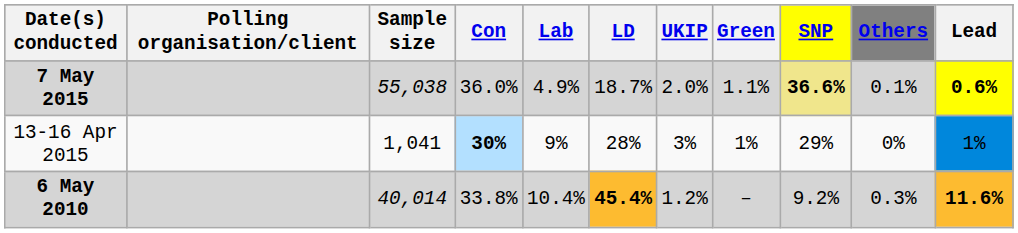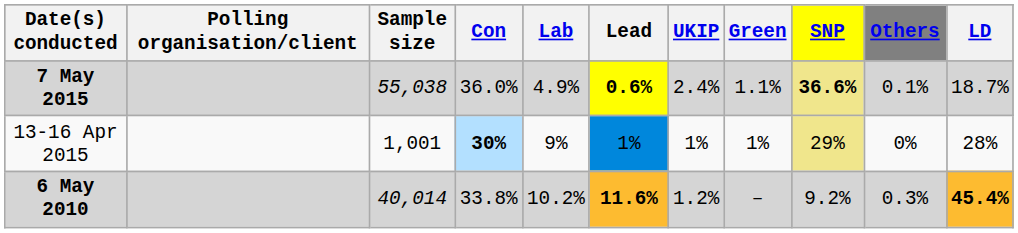columns swapped: (623, 32) <-> (974, 32)
(685, 88) 2.0% -> (696, 88) 2.4%
(412, 143) 1,041 -> (412, 143) 1,001
(685, 143) 3% -> (696, 143) 1%
(816, 143) no background -> (827, 143) khaki background
(556, 199) 10.4% -> (556, 199) 10.2%
